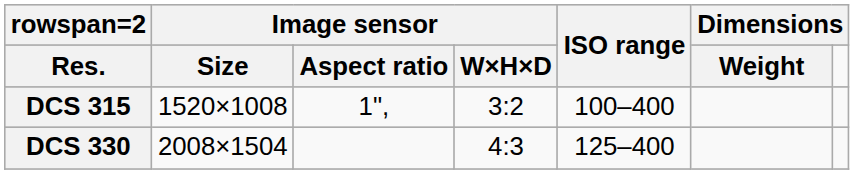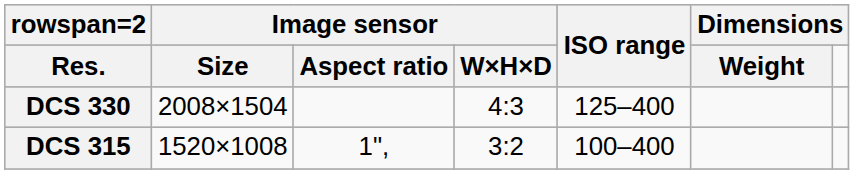rows swapped: (78, 106) <-> (78, 147)
